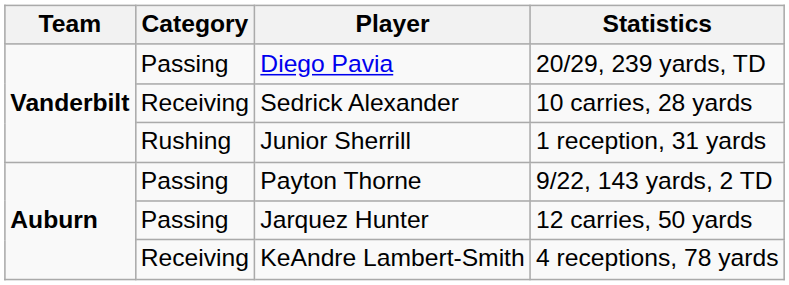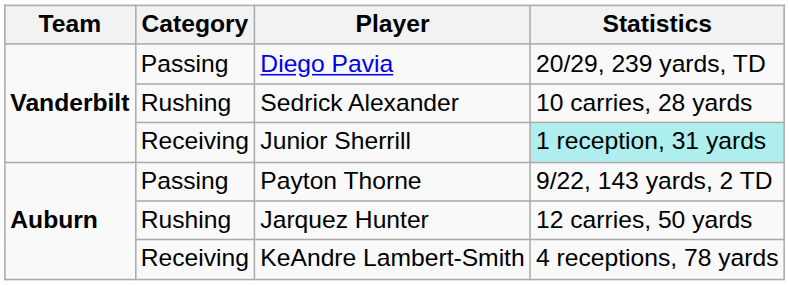(195, 102) Receiving -> (186, 102) Rushing
(186, 141) Rushing -> (195, 141) Receiving
(651, 141) no background -> (651, 141) paleturquoise background
(185, 220) Passing -> (186, 220) Rushing
